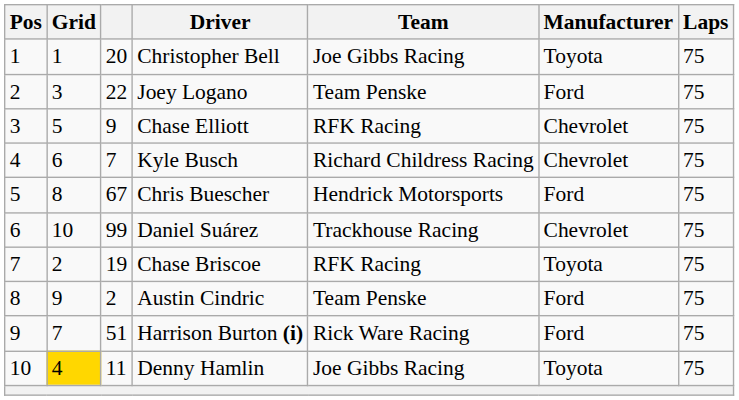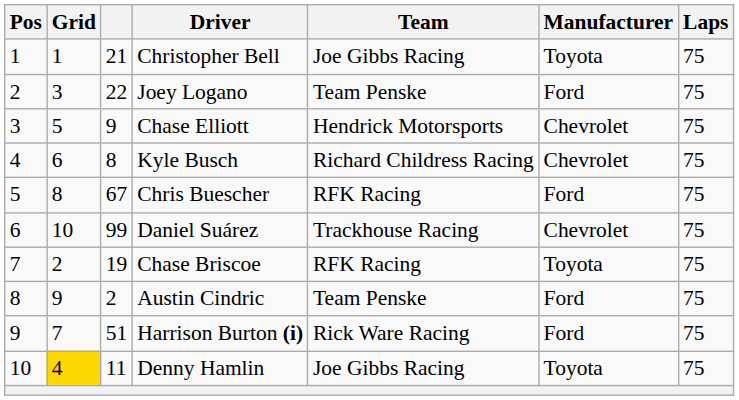(117, 56) 20 -> (117, 56) 21
(367, 125) RFK Racing -> (408, 125) Hendrick Motorsports
(111, 159) 7 -> (111, 159) 8
(408, 194) Hendrick Motorsports -> (367, 194) RFK Racing
